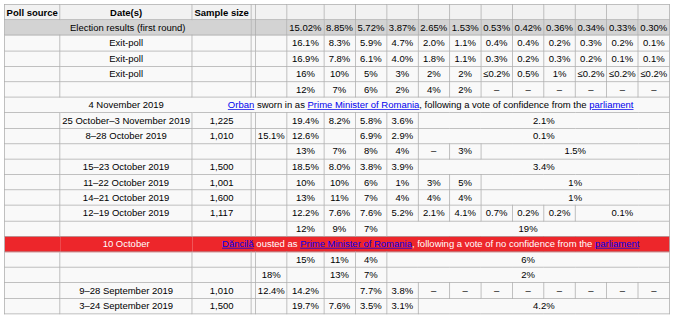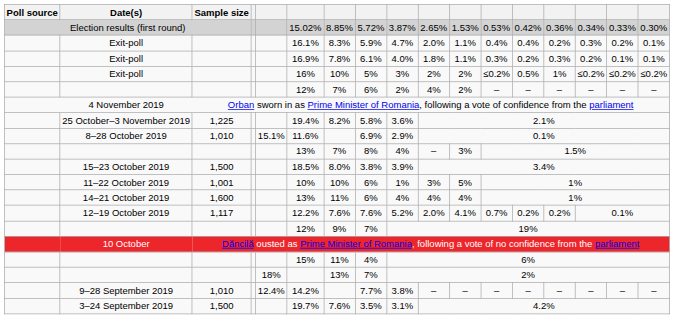(305, 136) 12.6% -> (305, 136) 11.6%
(371, 198) 7% -> (371, 198) 6%
(434, 213) 2.1% -> (434, 213) 2.0%
